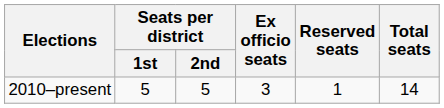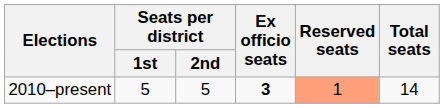(266, 90) normal -> (266, 90) bold
(337, 90) no background -> (337, 90) lightsalmon background
